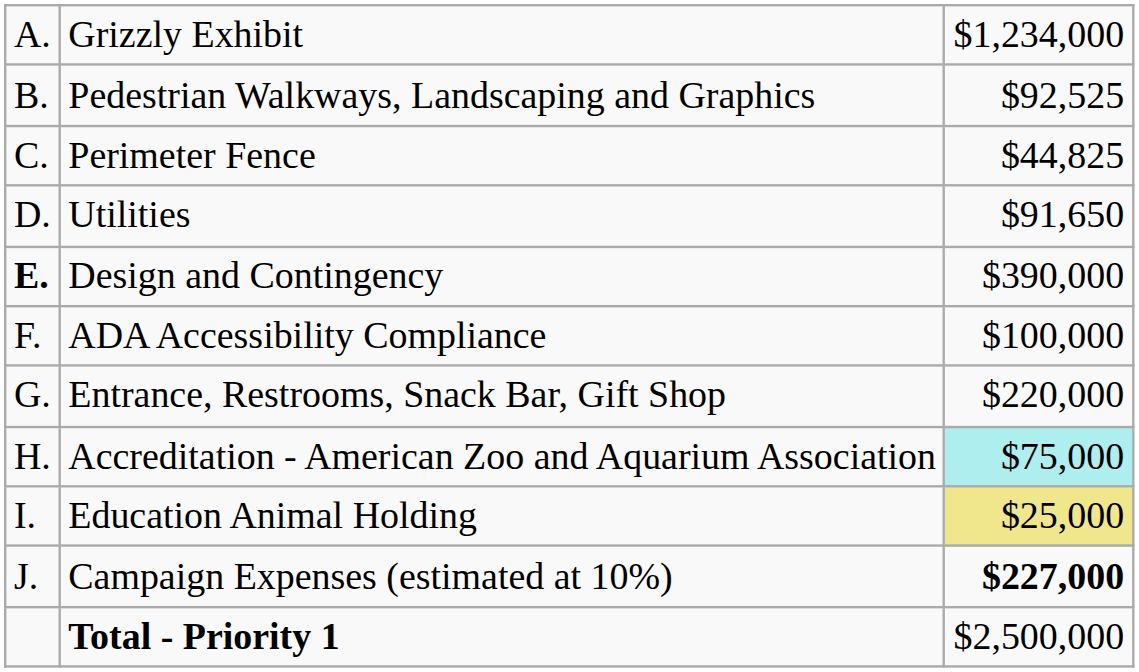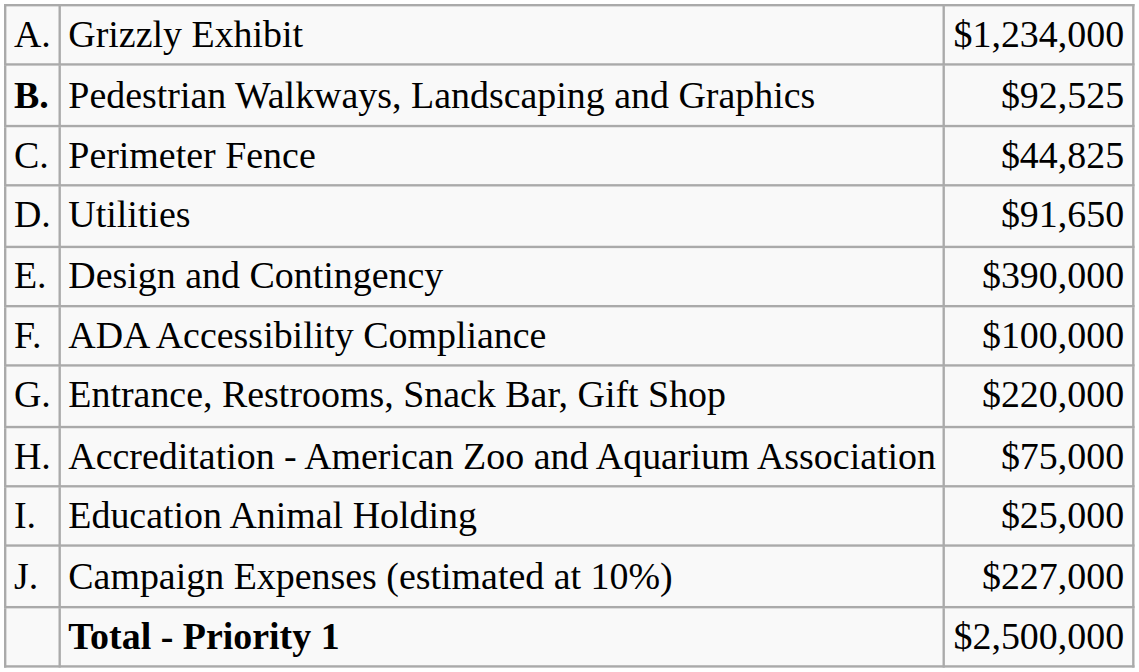(31, 94) normal -> (31, 94) bold
(31, 275) bold -> (30, 275) normal
(1063, 455) paleturquoise background -> (1063, 455) no background
(1063, 515) khaki background -> (1063, 515) no background
(1053, 575) bold -> (1053, 575) normal
